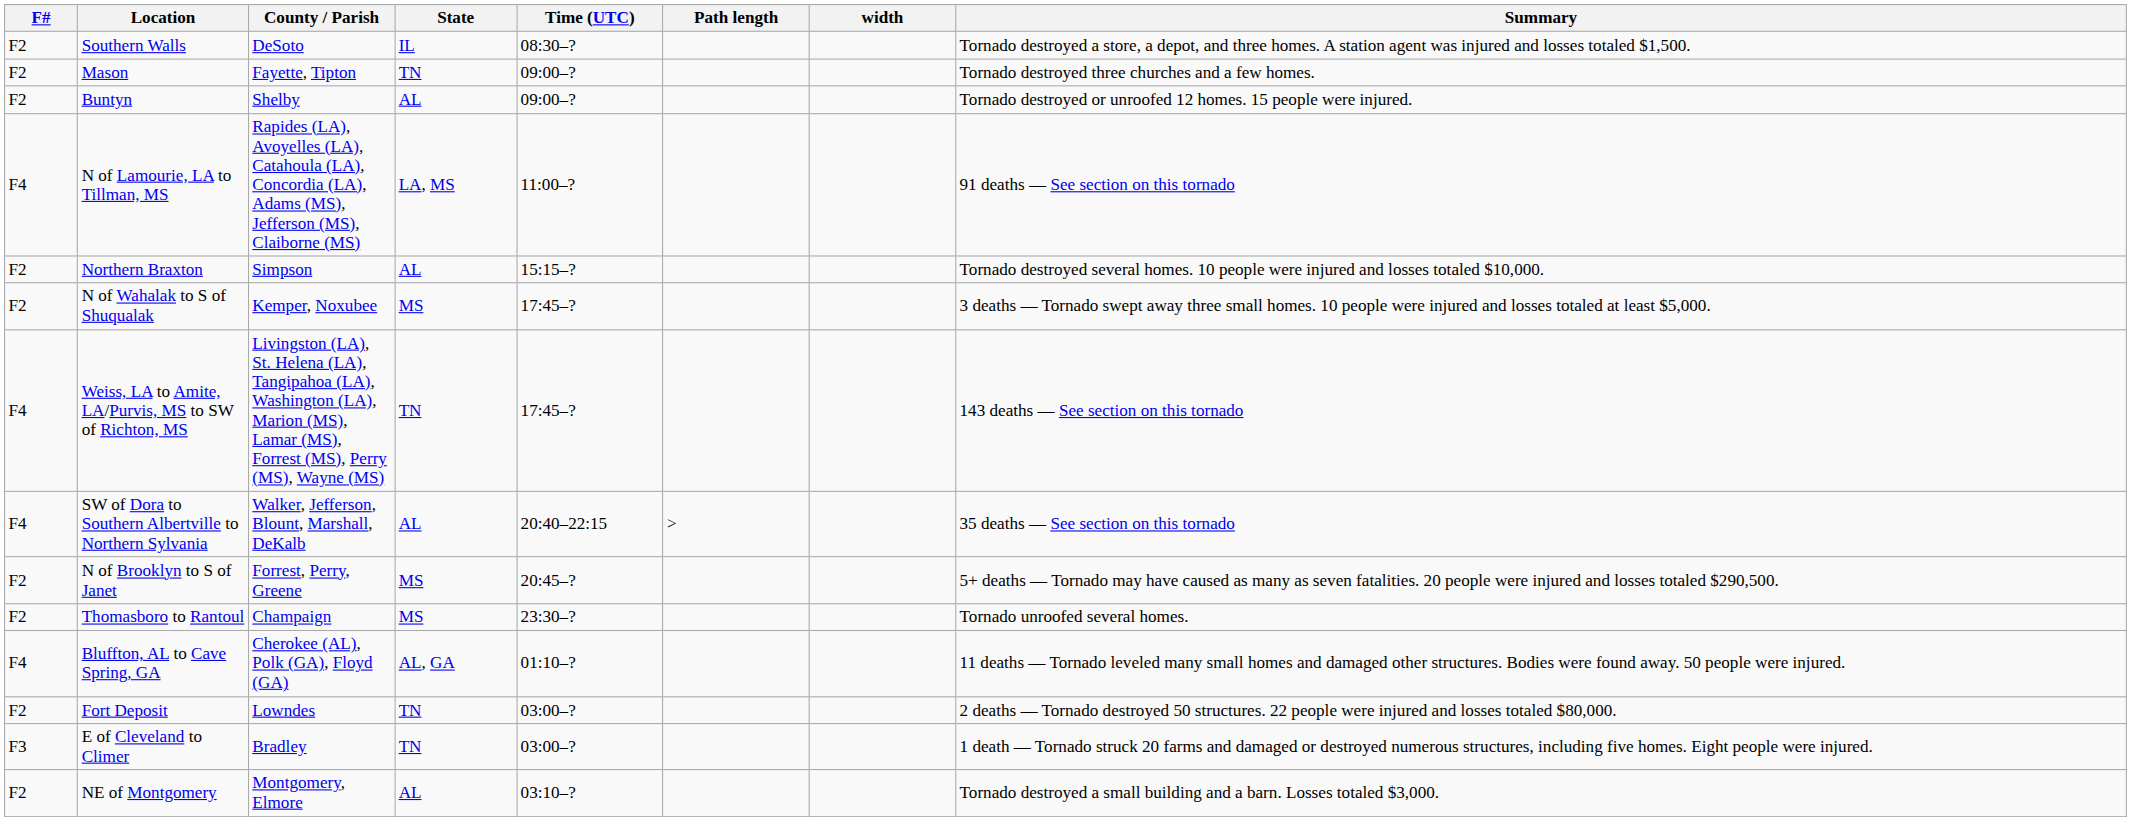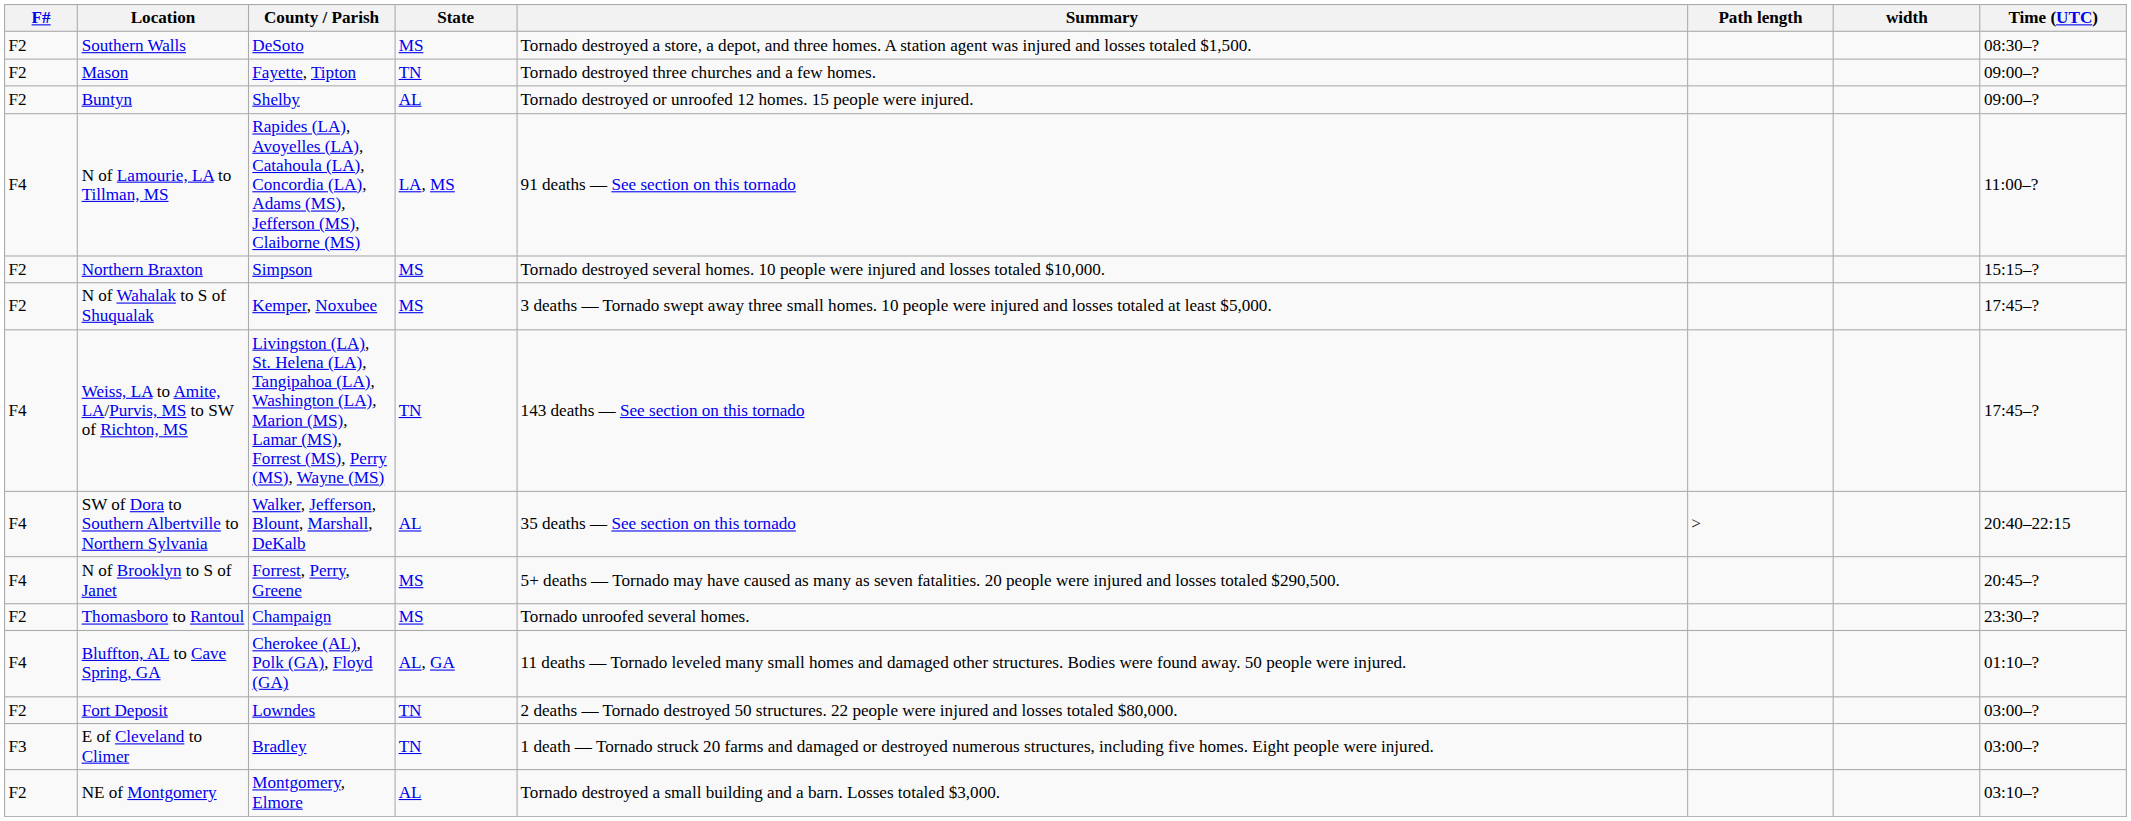columns swapped: (590, 18) <-> (1541, 18)
(407, 45) IL -> (411, 45) MS
(410, 269) AL -> (411, 269) MS
(18, 580) F2 -> (18, 580) F4
